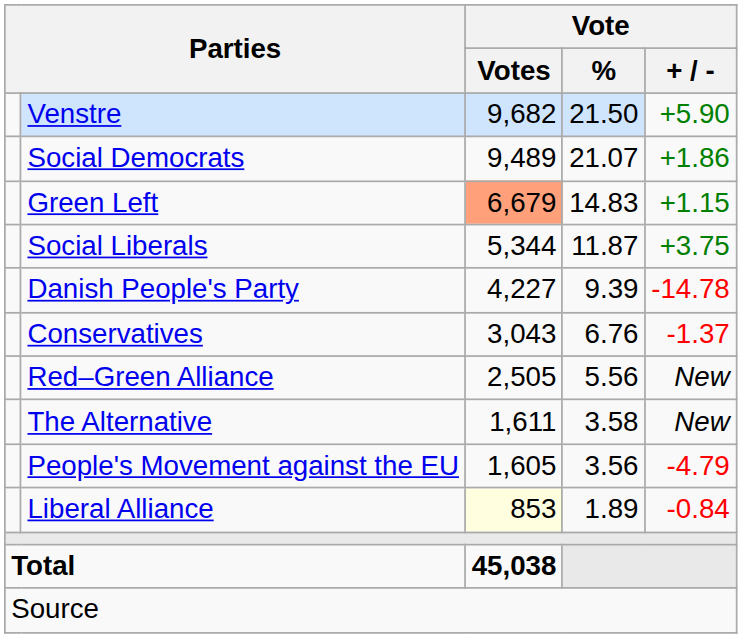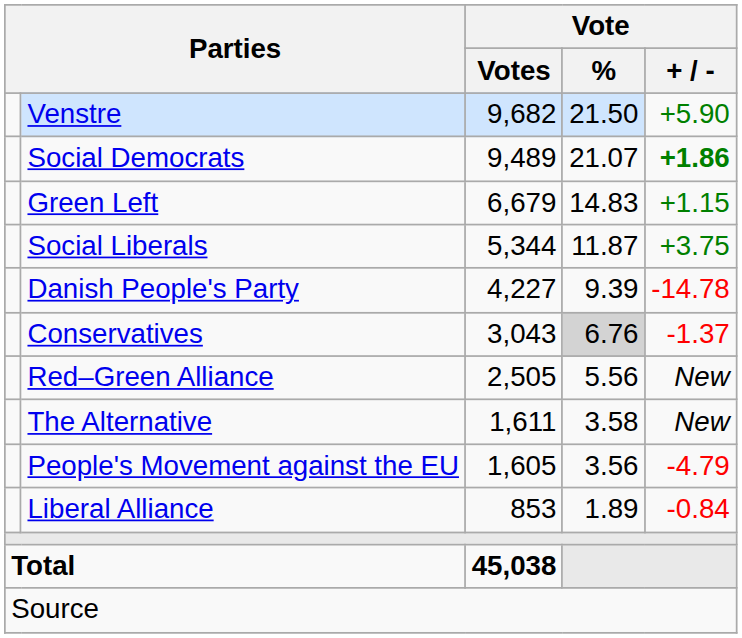(695, 158) normal -> (695, 158) bold
(522, 202) lightsalmon background -> (522, 202) no background
(611, 333) no background -> (611, 333) lightgrey background
(533, 509) lightyellow background -> (533, 509) no background
